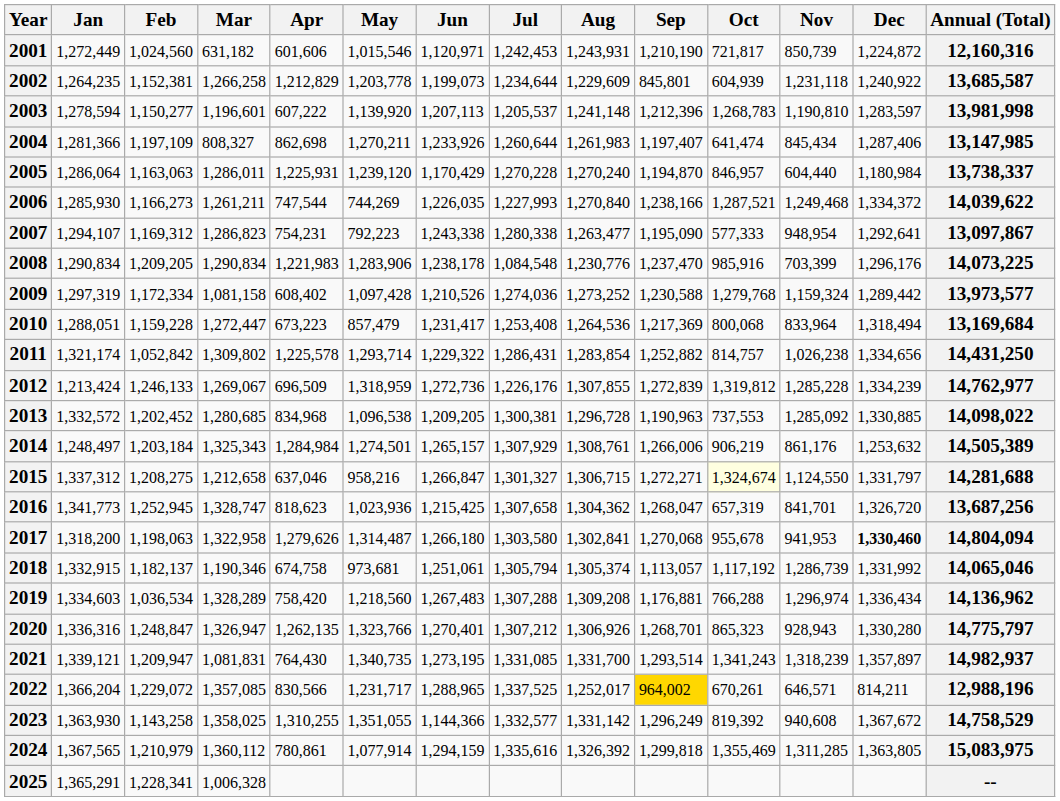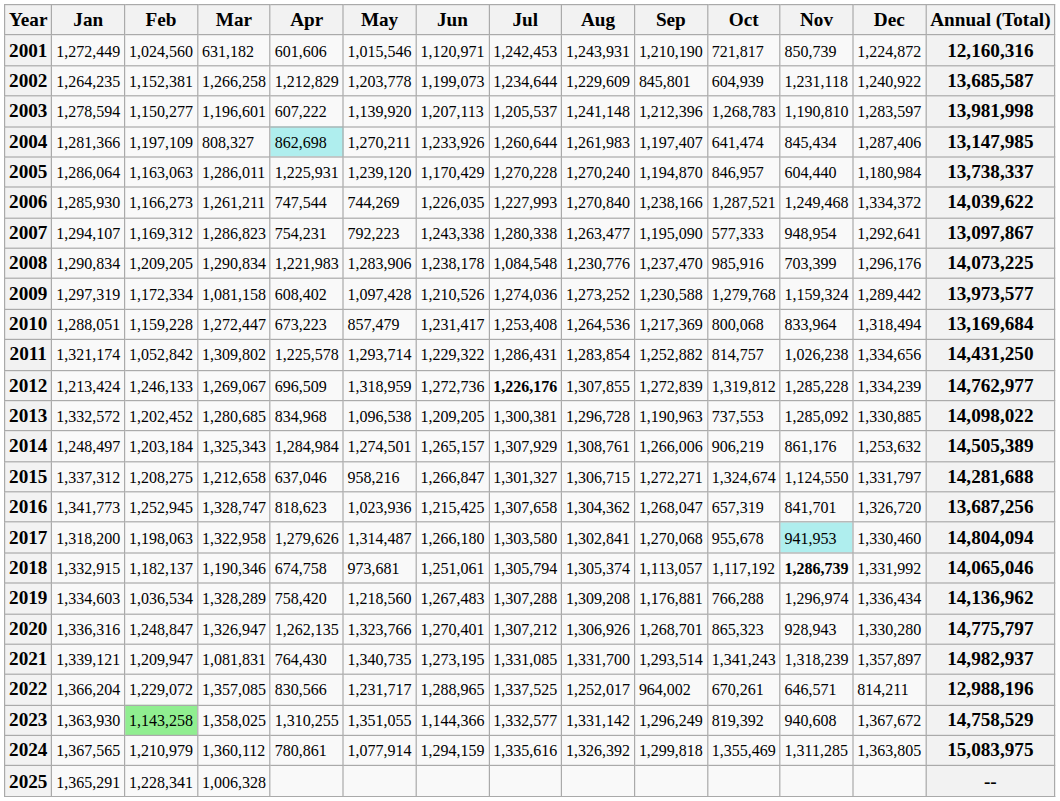(301, 142) no background -> (301, 142) paleturquoise background
(525, 386) normal -> (525, 385) bold
(744, 477) lightyellow background -> (744, 477) no background
(811, 538) no background -> (811, 538) paleturquoise background
(889, 537) bold -> (889, 538) normal
(817, 569) normal -> (817, 567) bold
(665, 690) gold background -> (665, 690) no background
(161, 721) no background -> (161, 721) lightgreen background
